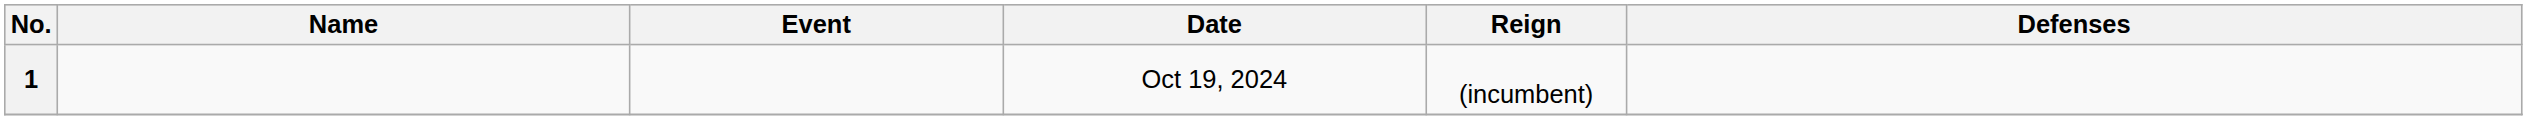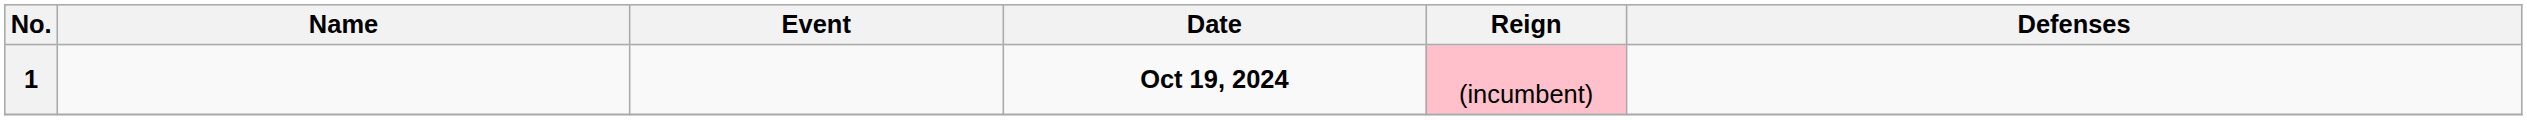(1214, 79) normal -> (1214, 79) bold
(1526, 93) no background -> (1526, 93) pink background
